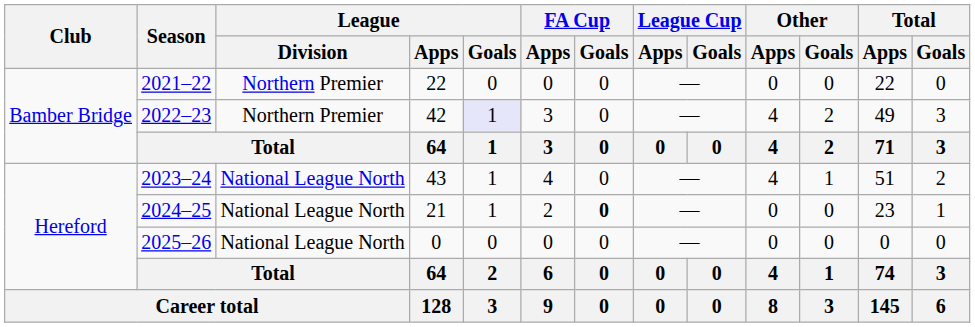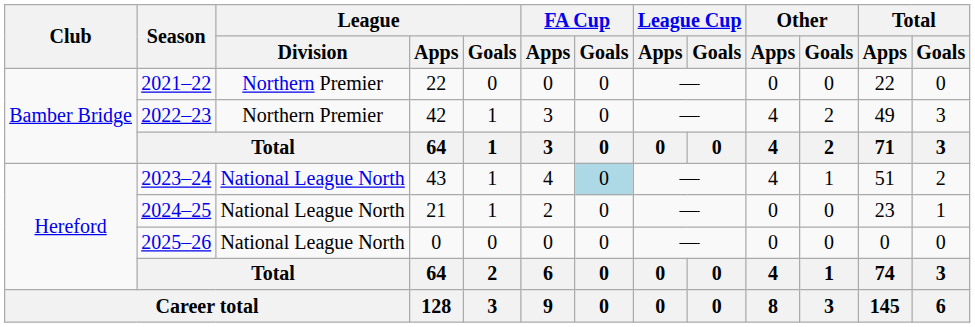(492, 115) lavender background -> (492, 115) no background
(604, 178) no background -> (604, 178) lightblue background
(604, 210) bold -> (604, 210) normal
